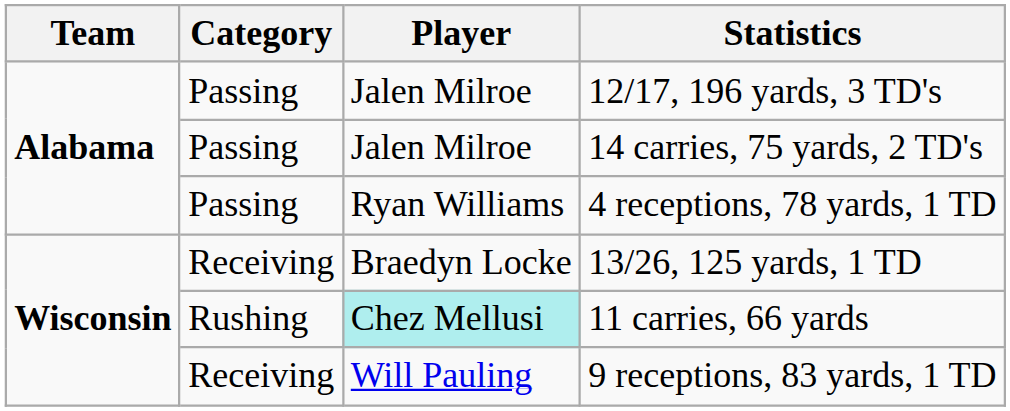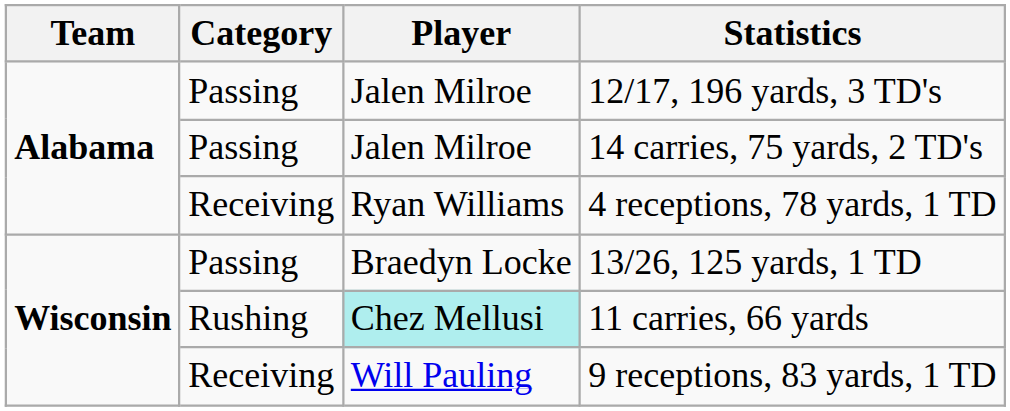(243, 204) Passing -> (261, 204) Receiving
(261, 261) Receiving -> (243, 261) Passing
